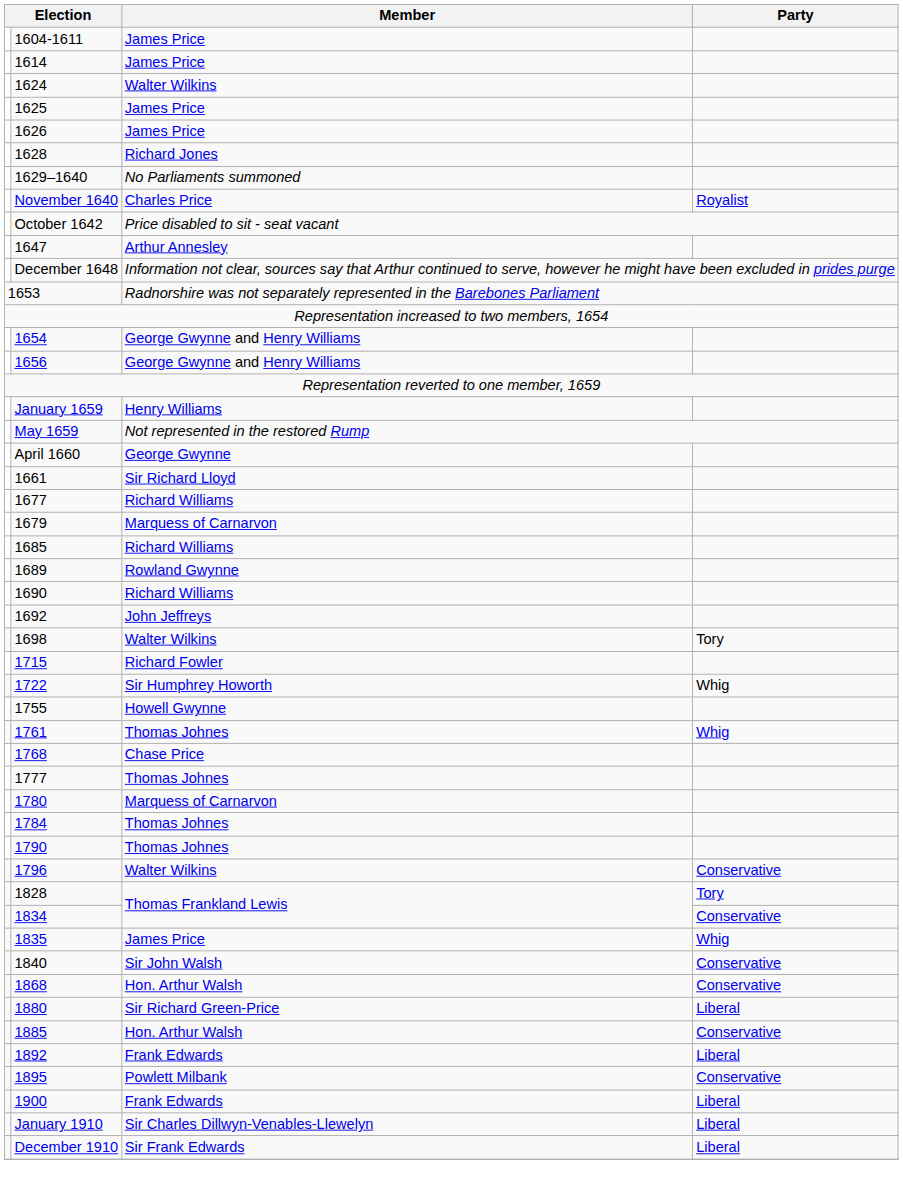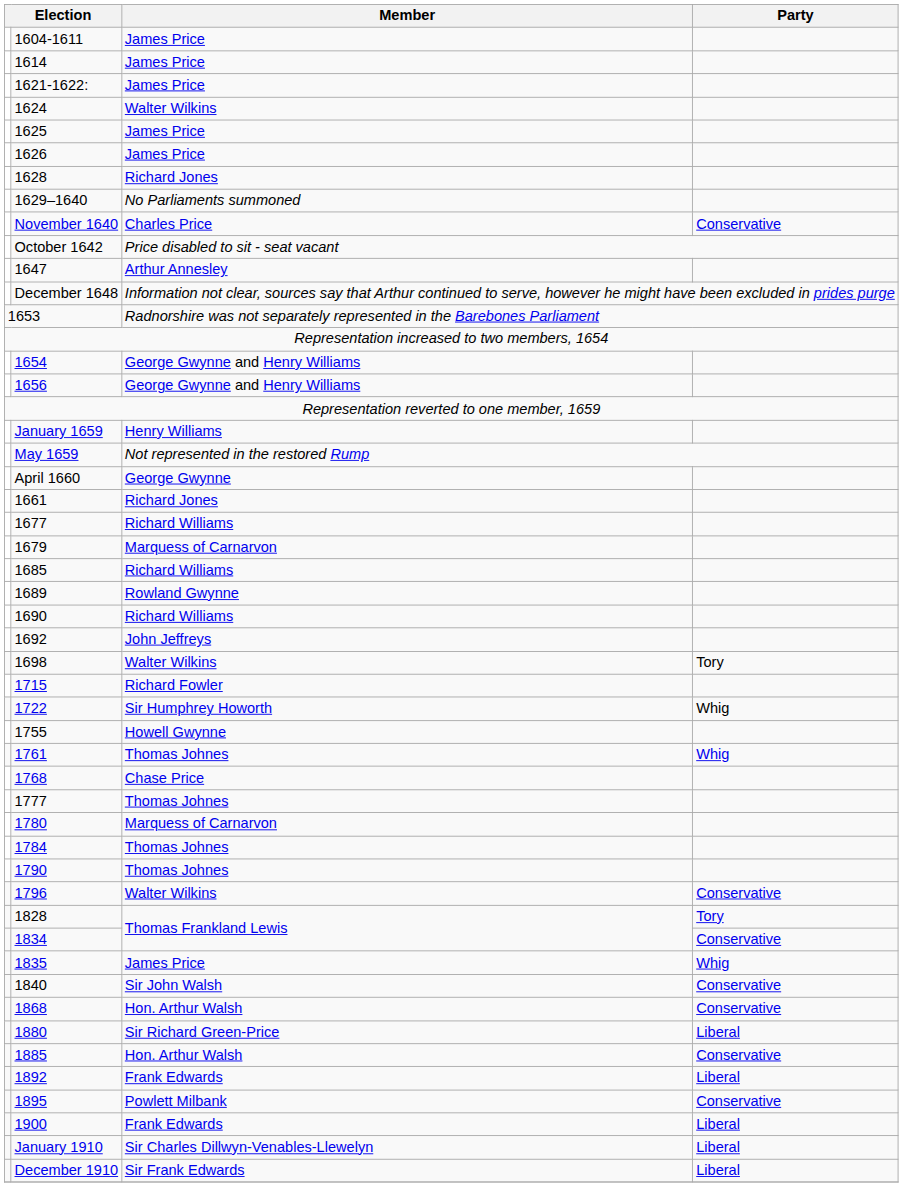+ row: (51, 85)
(722, 200) Royalist -> (739, 223) Conservative
(180, 477) Sir Richard Lloyd -> (171, 500) Richard Jones
